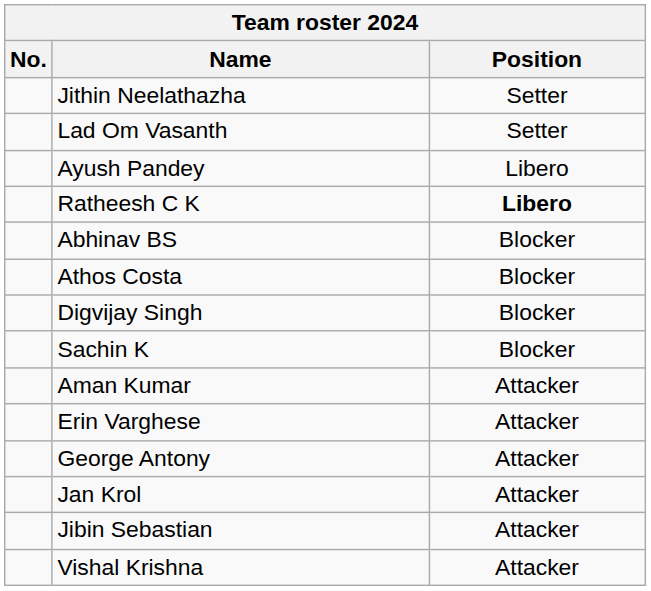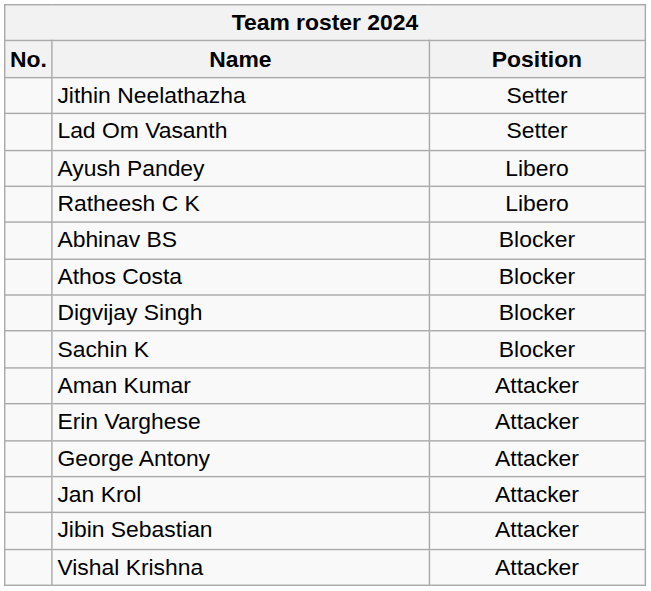(537, 204) bold -> (537, 204) normal
